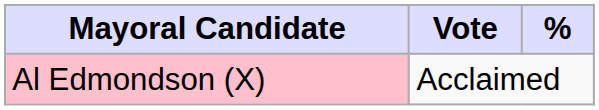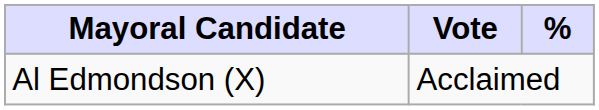(139, 78) pink background -> (139, 78) no background
